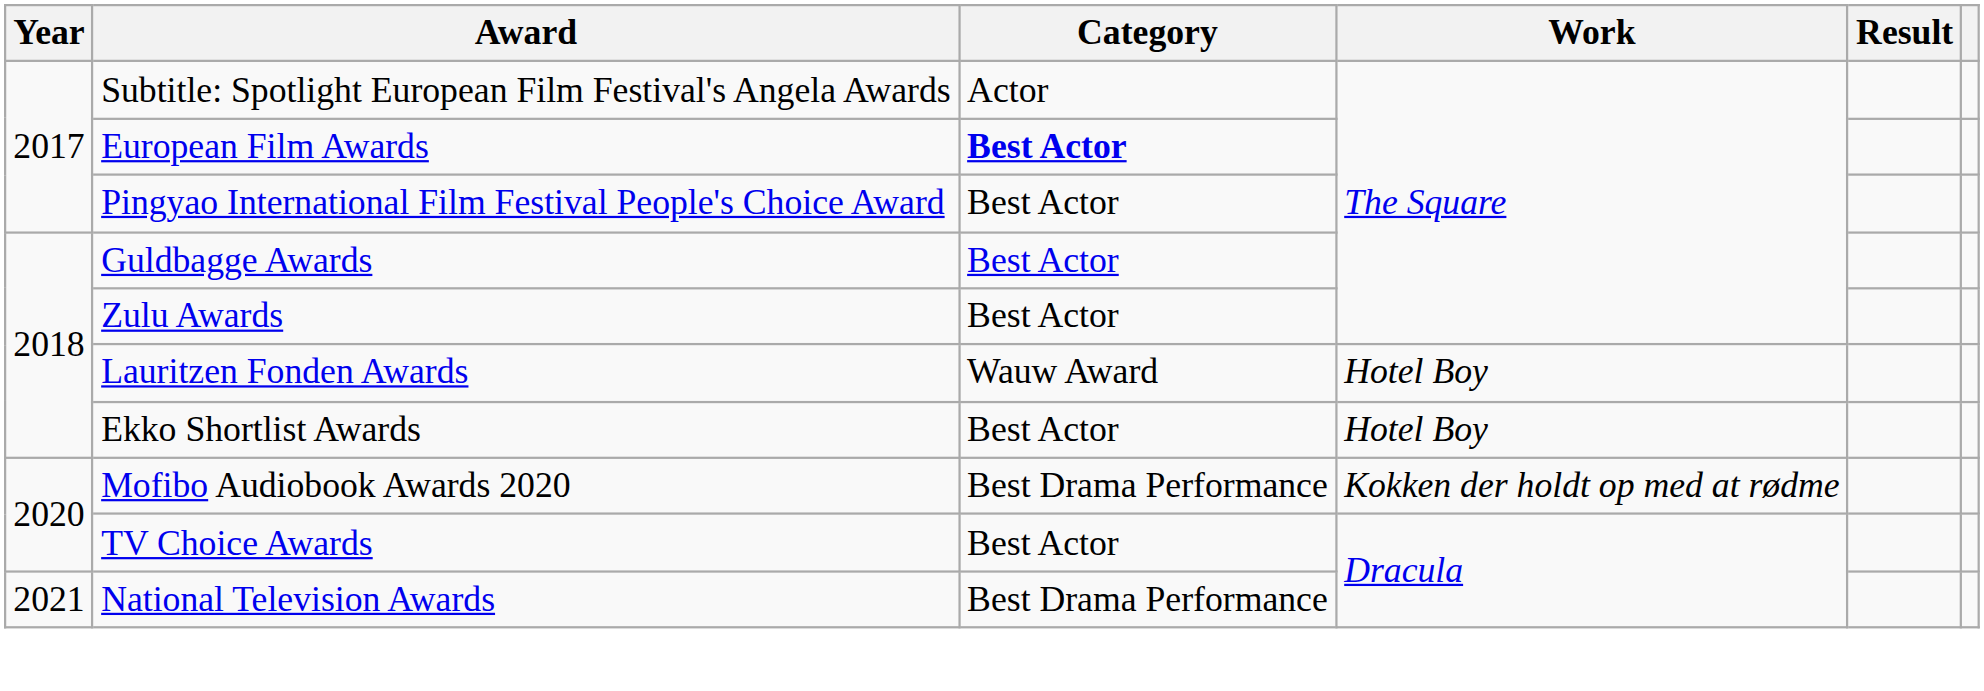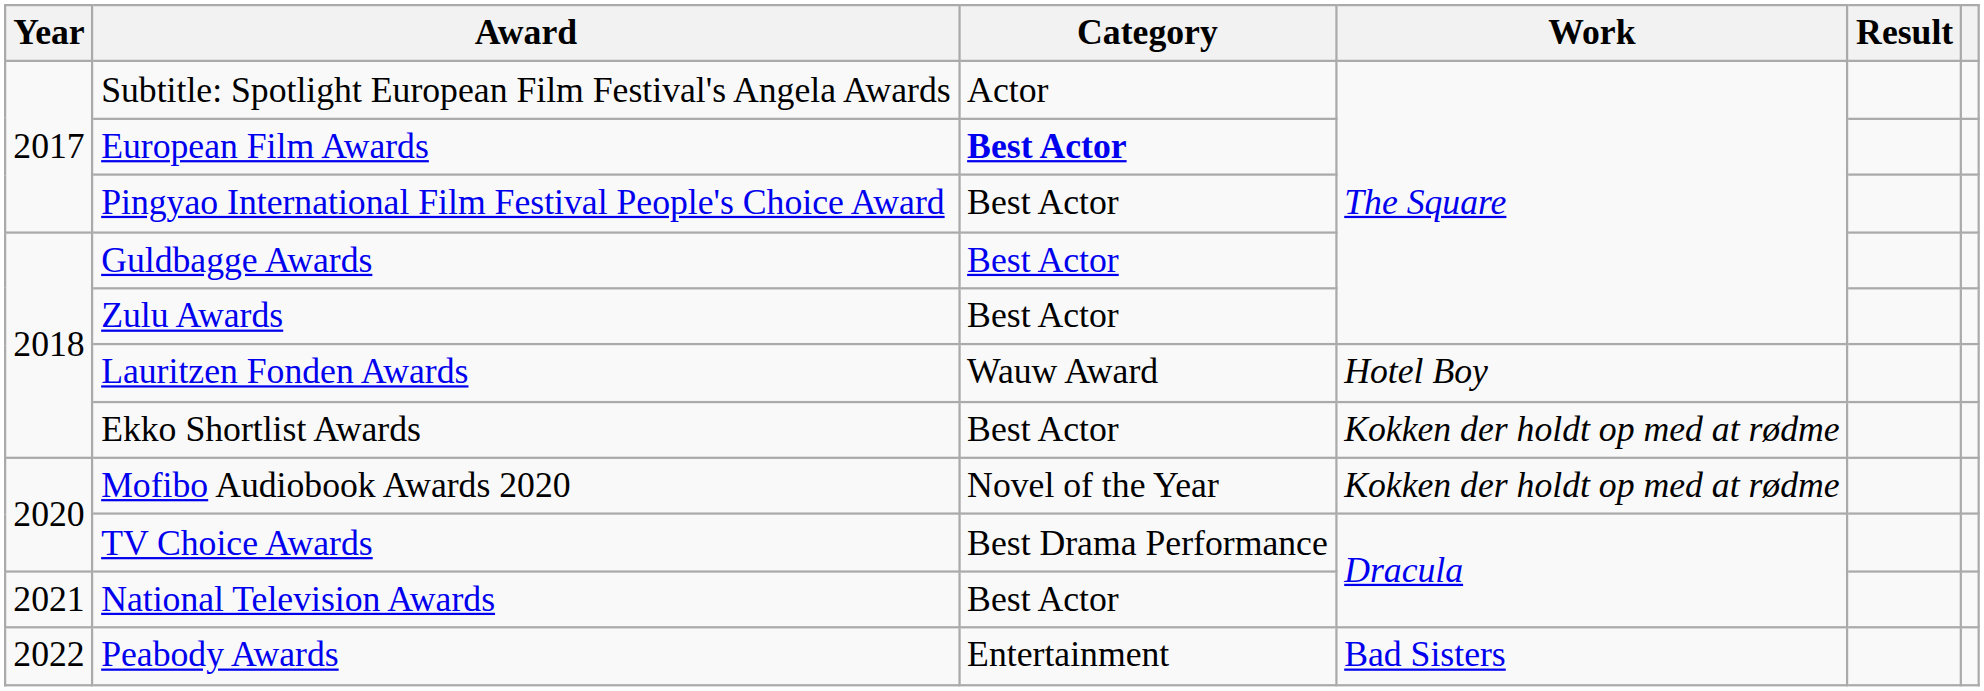(1416, 428) Hotel Boy -> (1592, 428) Kokken der holdt op med at rødme
(1147, 485) Best Drama Performance -> (1093, 485) Novel of the Year
(1043, 542) Best Actor -> (1147, 542) Best Drama Performance
(1147, 598) Best Drama Performance -> (1043, 598) Best Actor
+ row: (220, 655)
